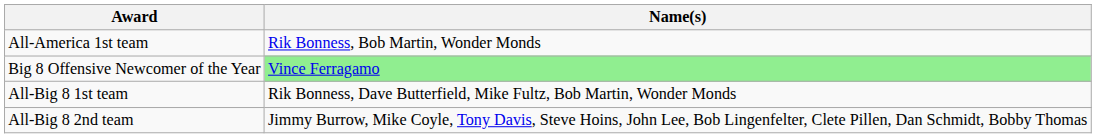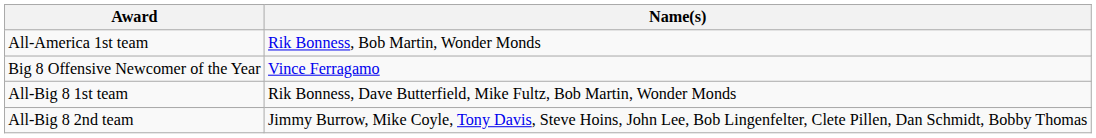(324, 68) lightgreen background -> (324, 68) no background
